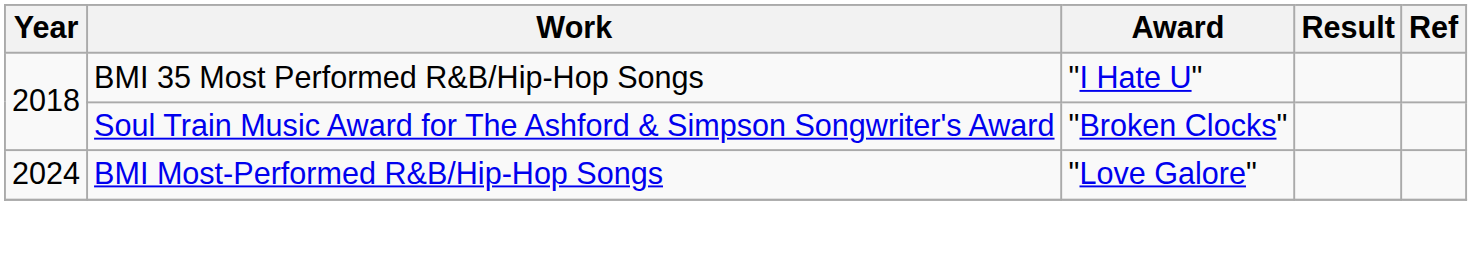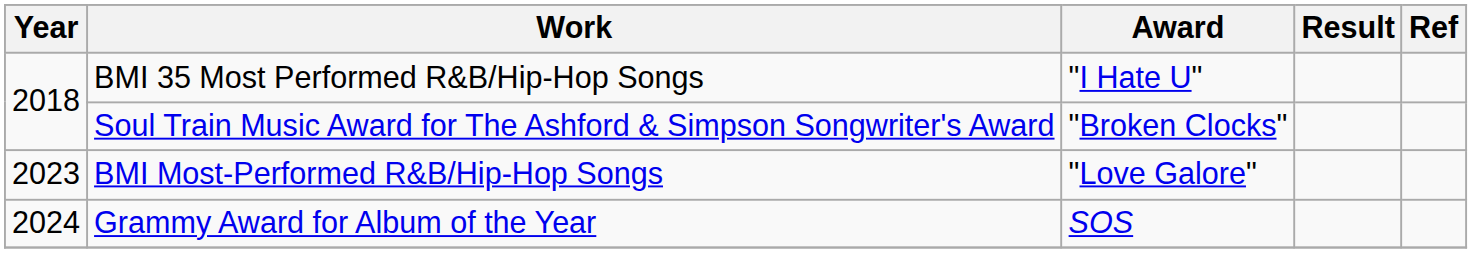(46, 174) 2024 -> (46, 174) 2023
+ row: (345, 222)
